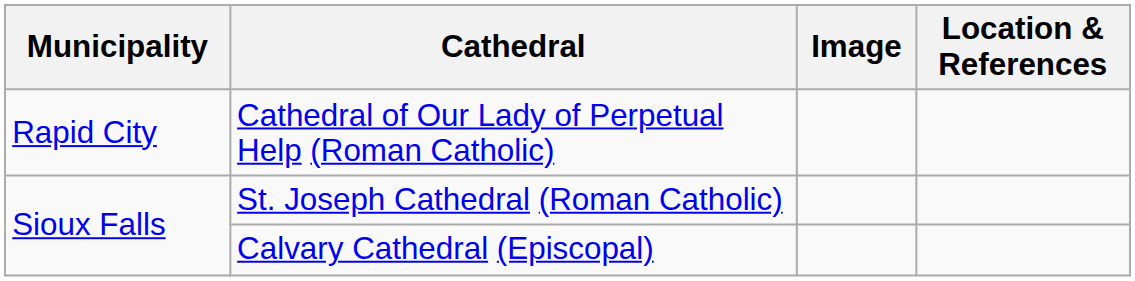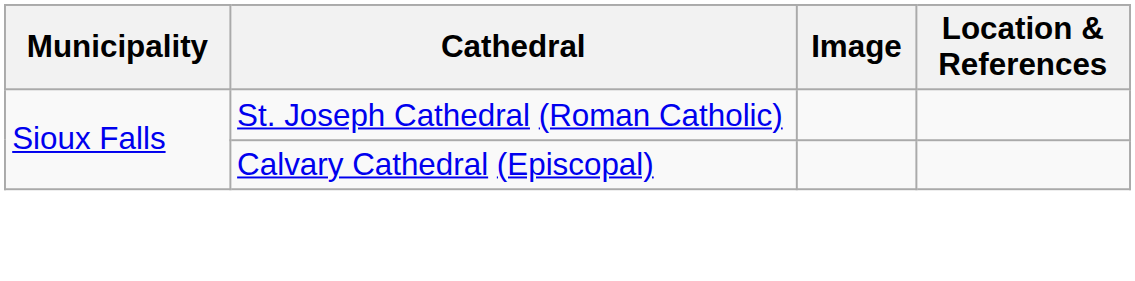- row: (480, 132)
